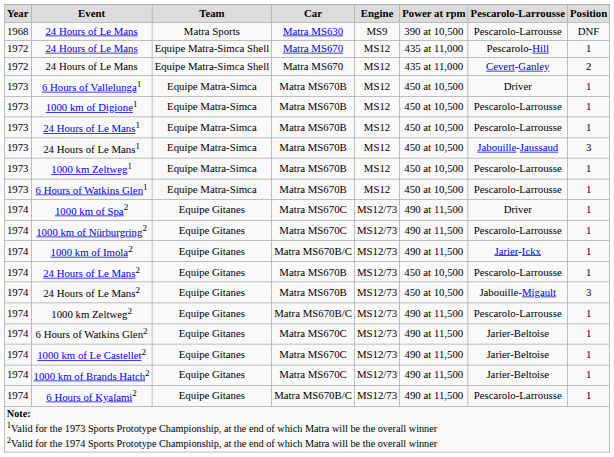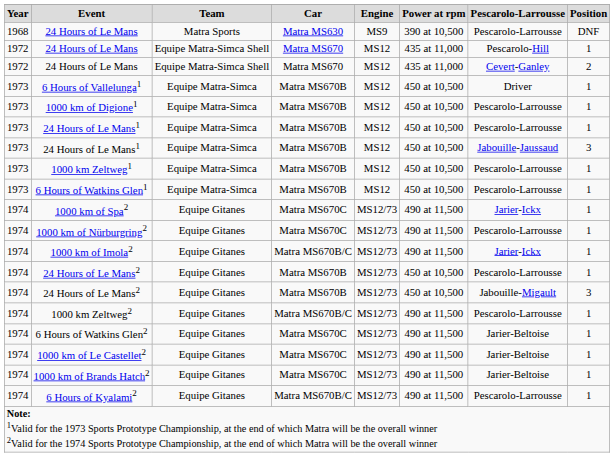(518, 210) Driver -> (518, 210) Jarier-Ickx
